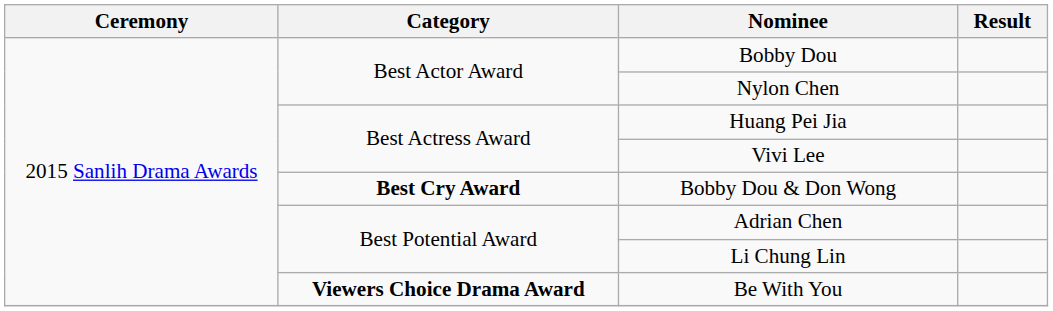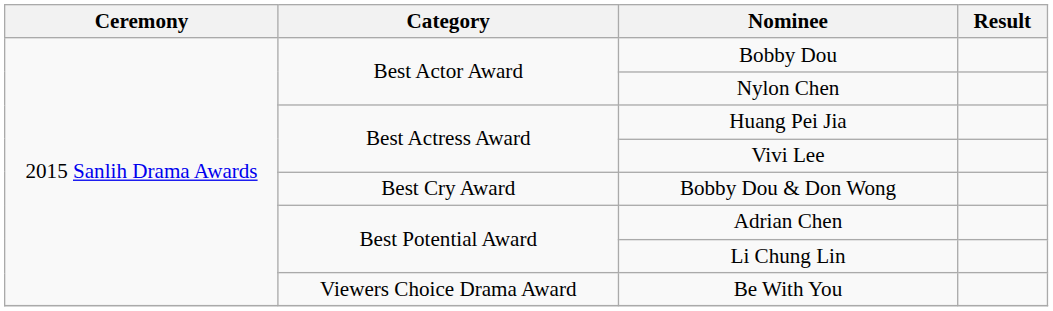(448, 188) bold -> (448, 188) normal
(448, 289) bold -> (448, 289) normal
